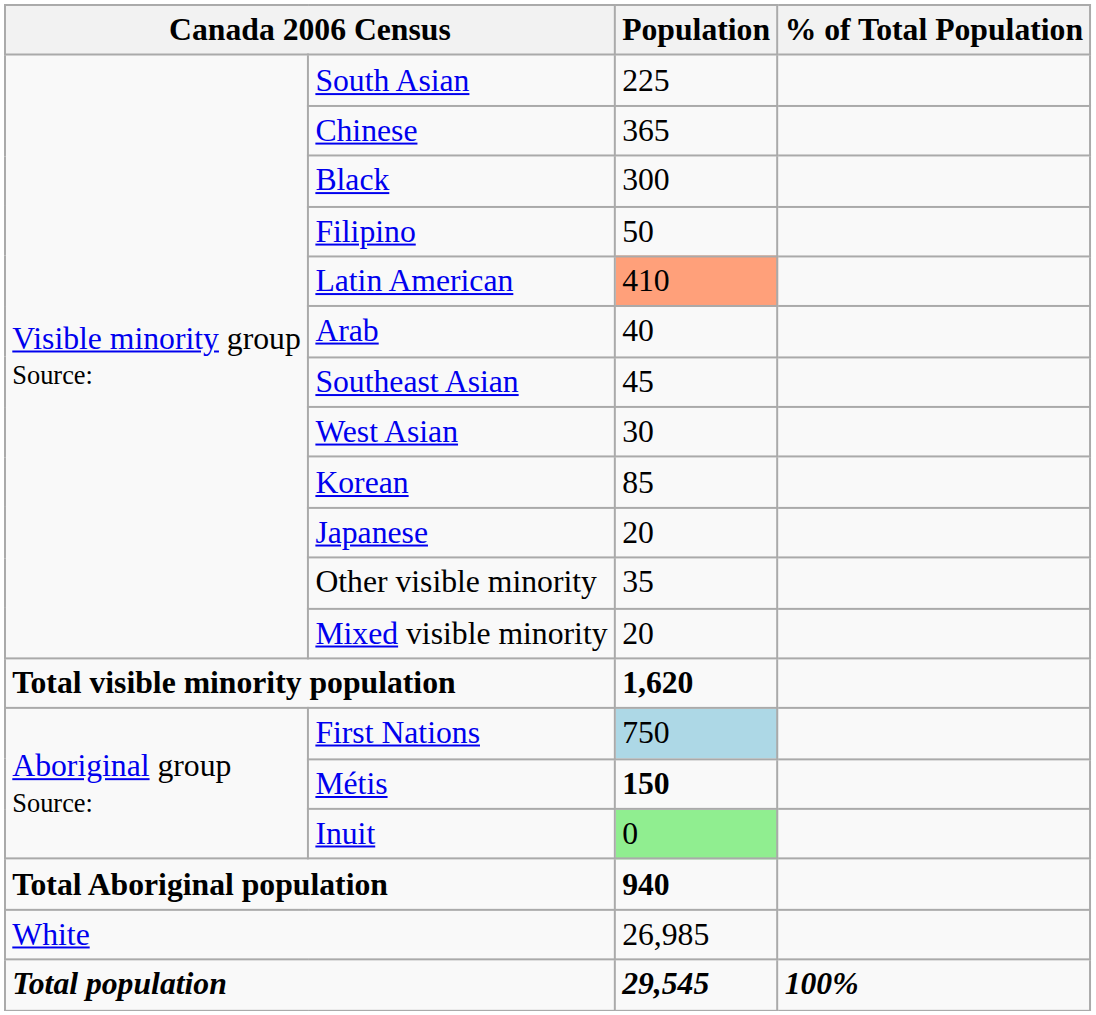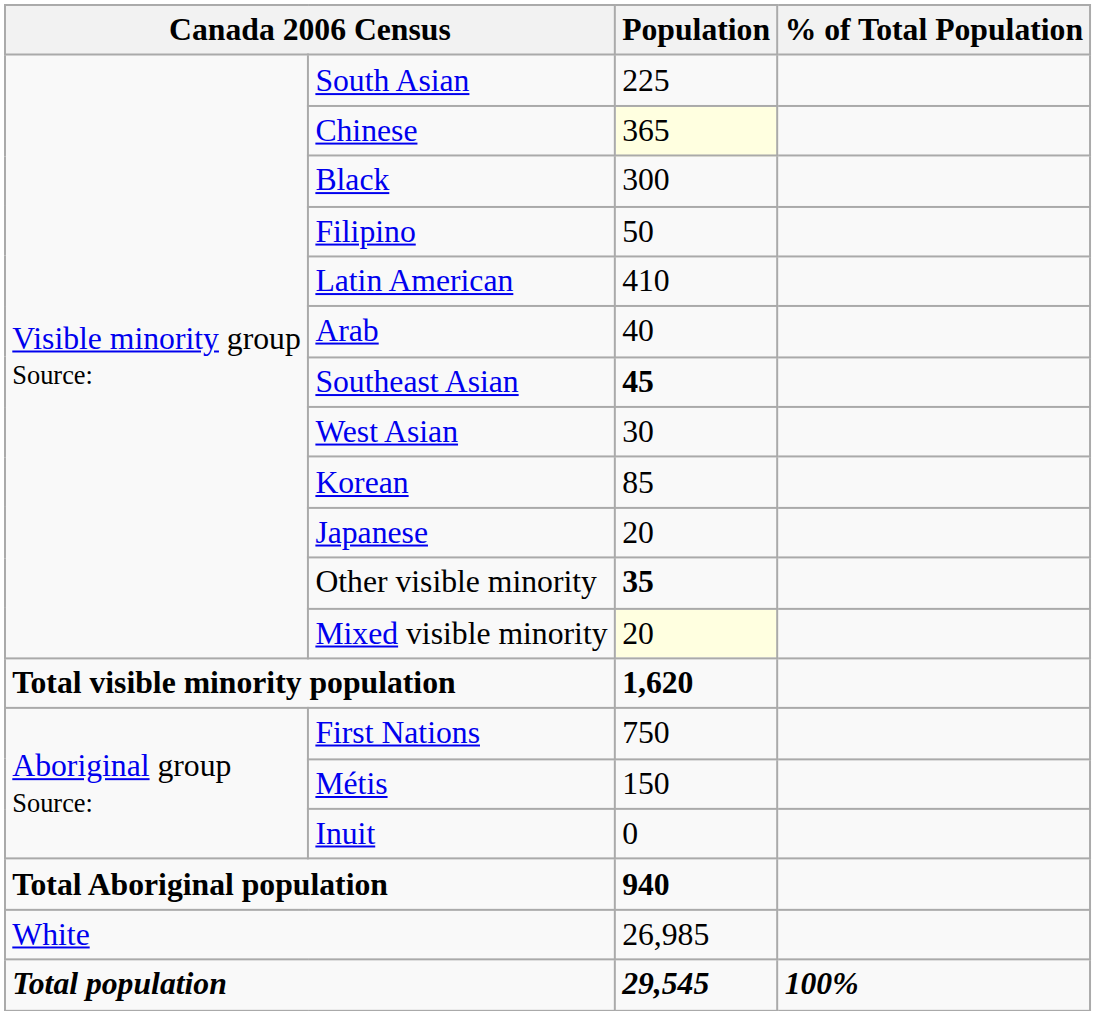(646, 130) no background -> (646, 130) lightyellow background
(646, 280) lightsalmon background -> (646, 280) no background
(638, 381) normal -> (638, 381) bold
(638, 582) normal -> (638, 582) bold
(638, 632) no background -> (638, 632) lightyellow background
(646, 733) lightblue background -> (646, 733) no background
(646, 783) bold -> (646, 783) normal
(630, 833) lightgreen background -> (630, 833) no background
